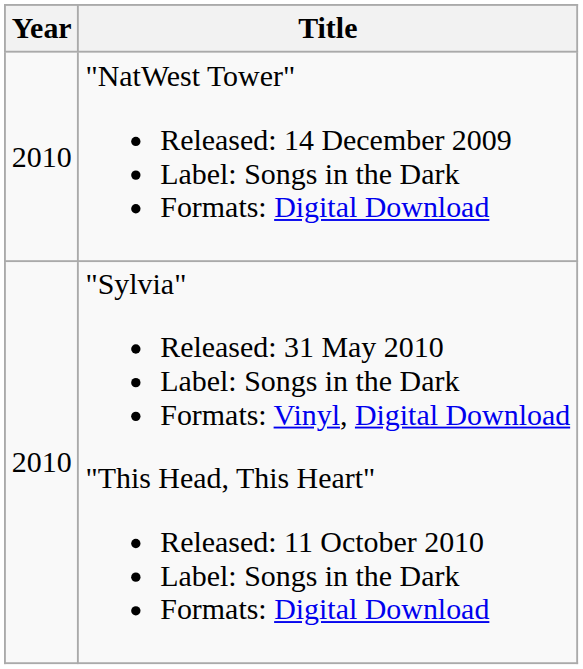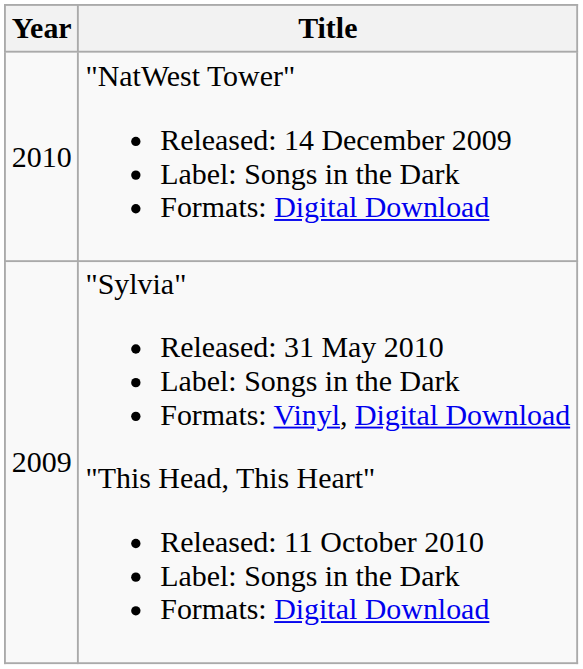(42, 461) 2010 -> (42, 461) 2009
